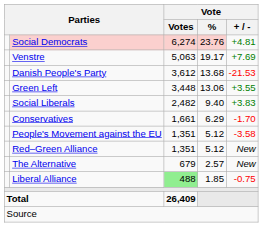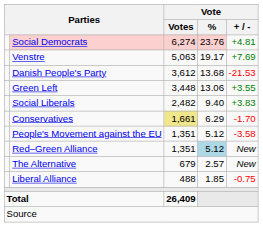(184, 118) no background -> (184, 118) khaki background
(215, 149) no background -> (215, 149) lightblue background
(188, 179) lightgreen background -> (188, 179) no background
